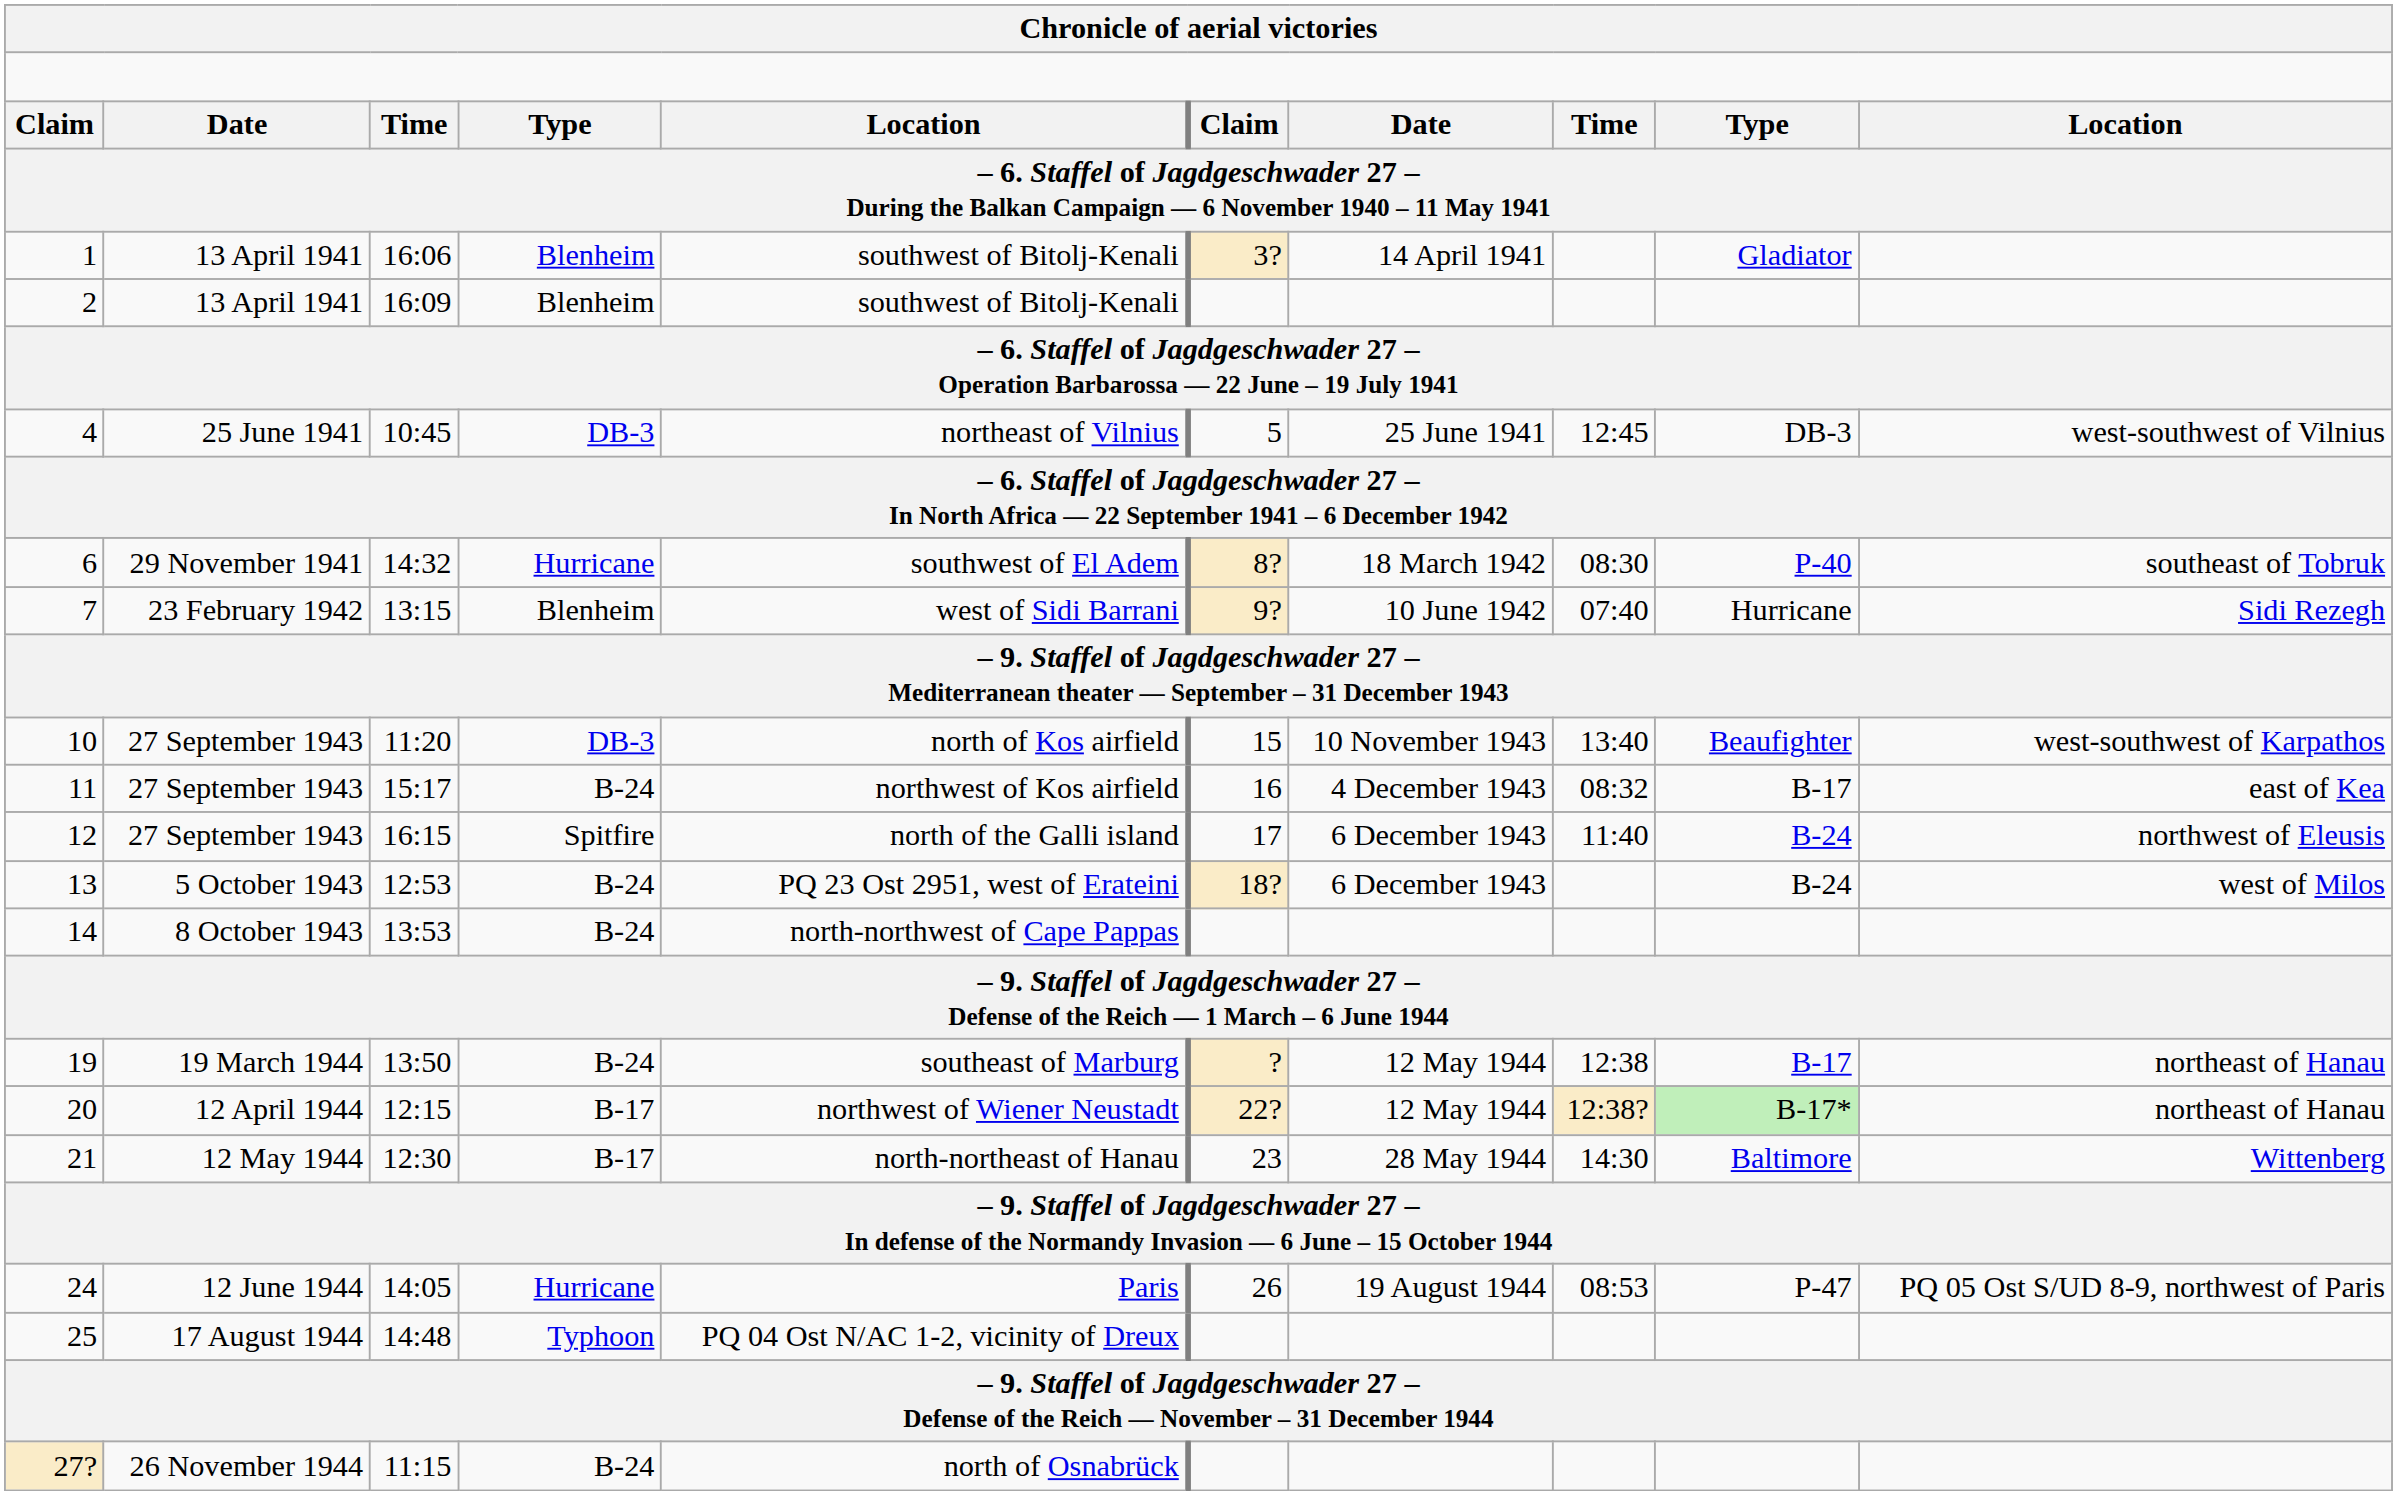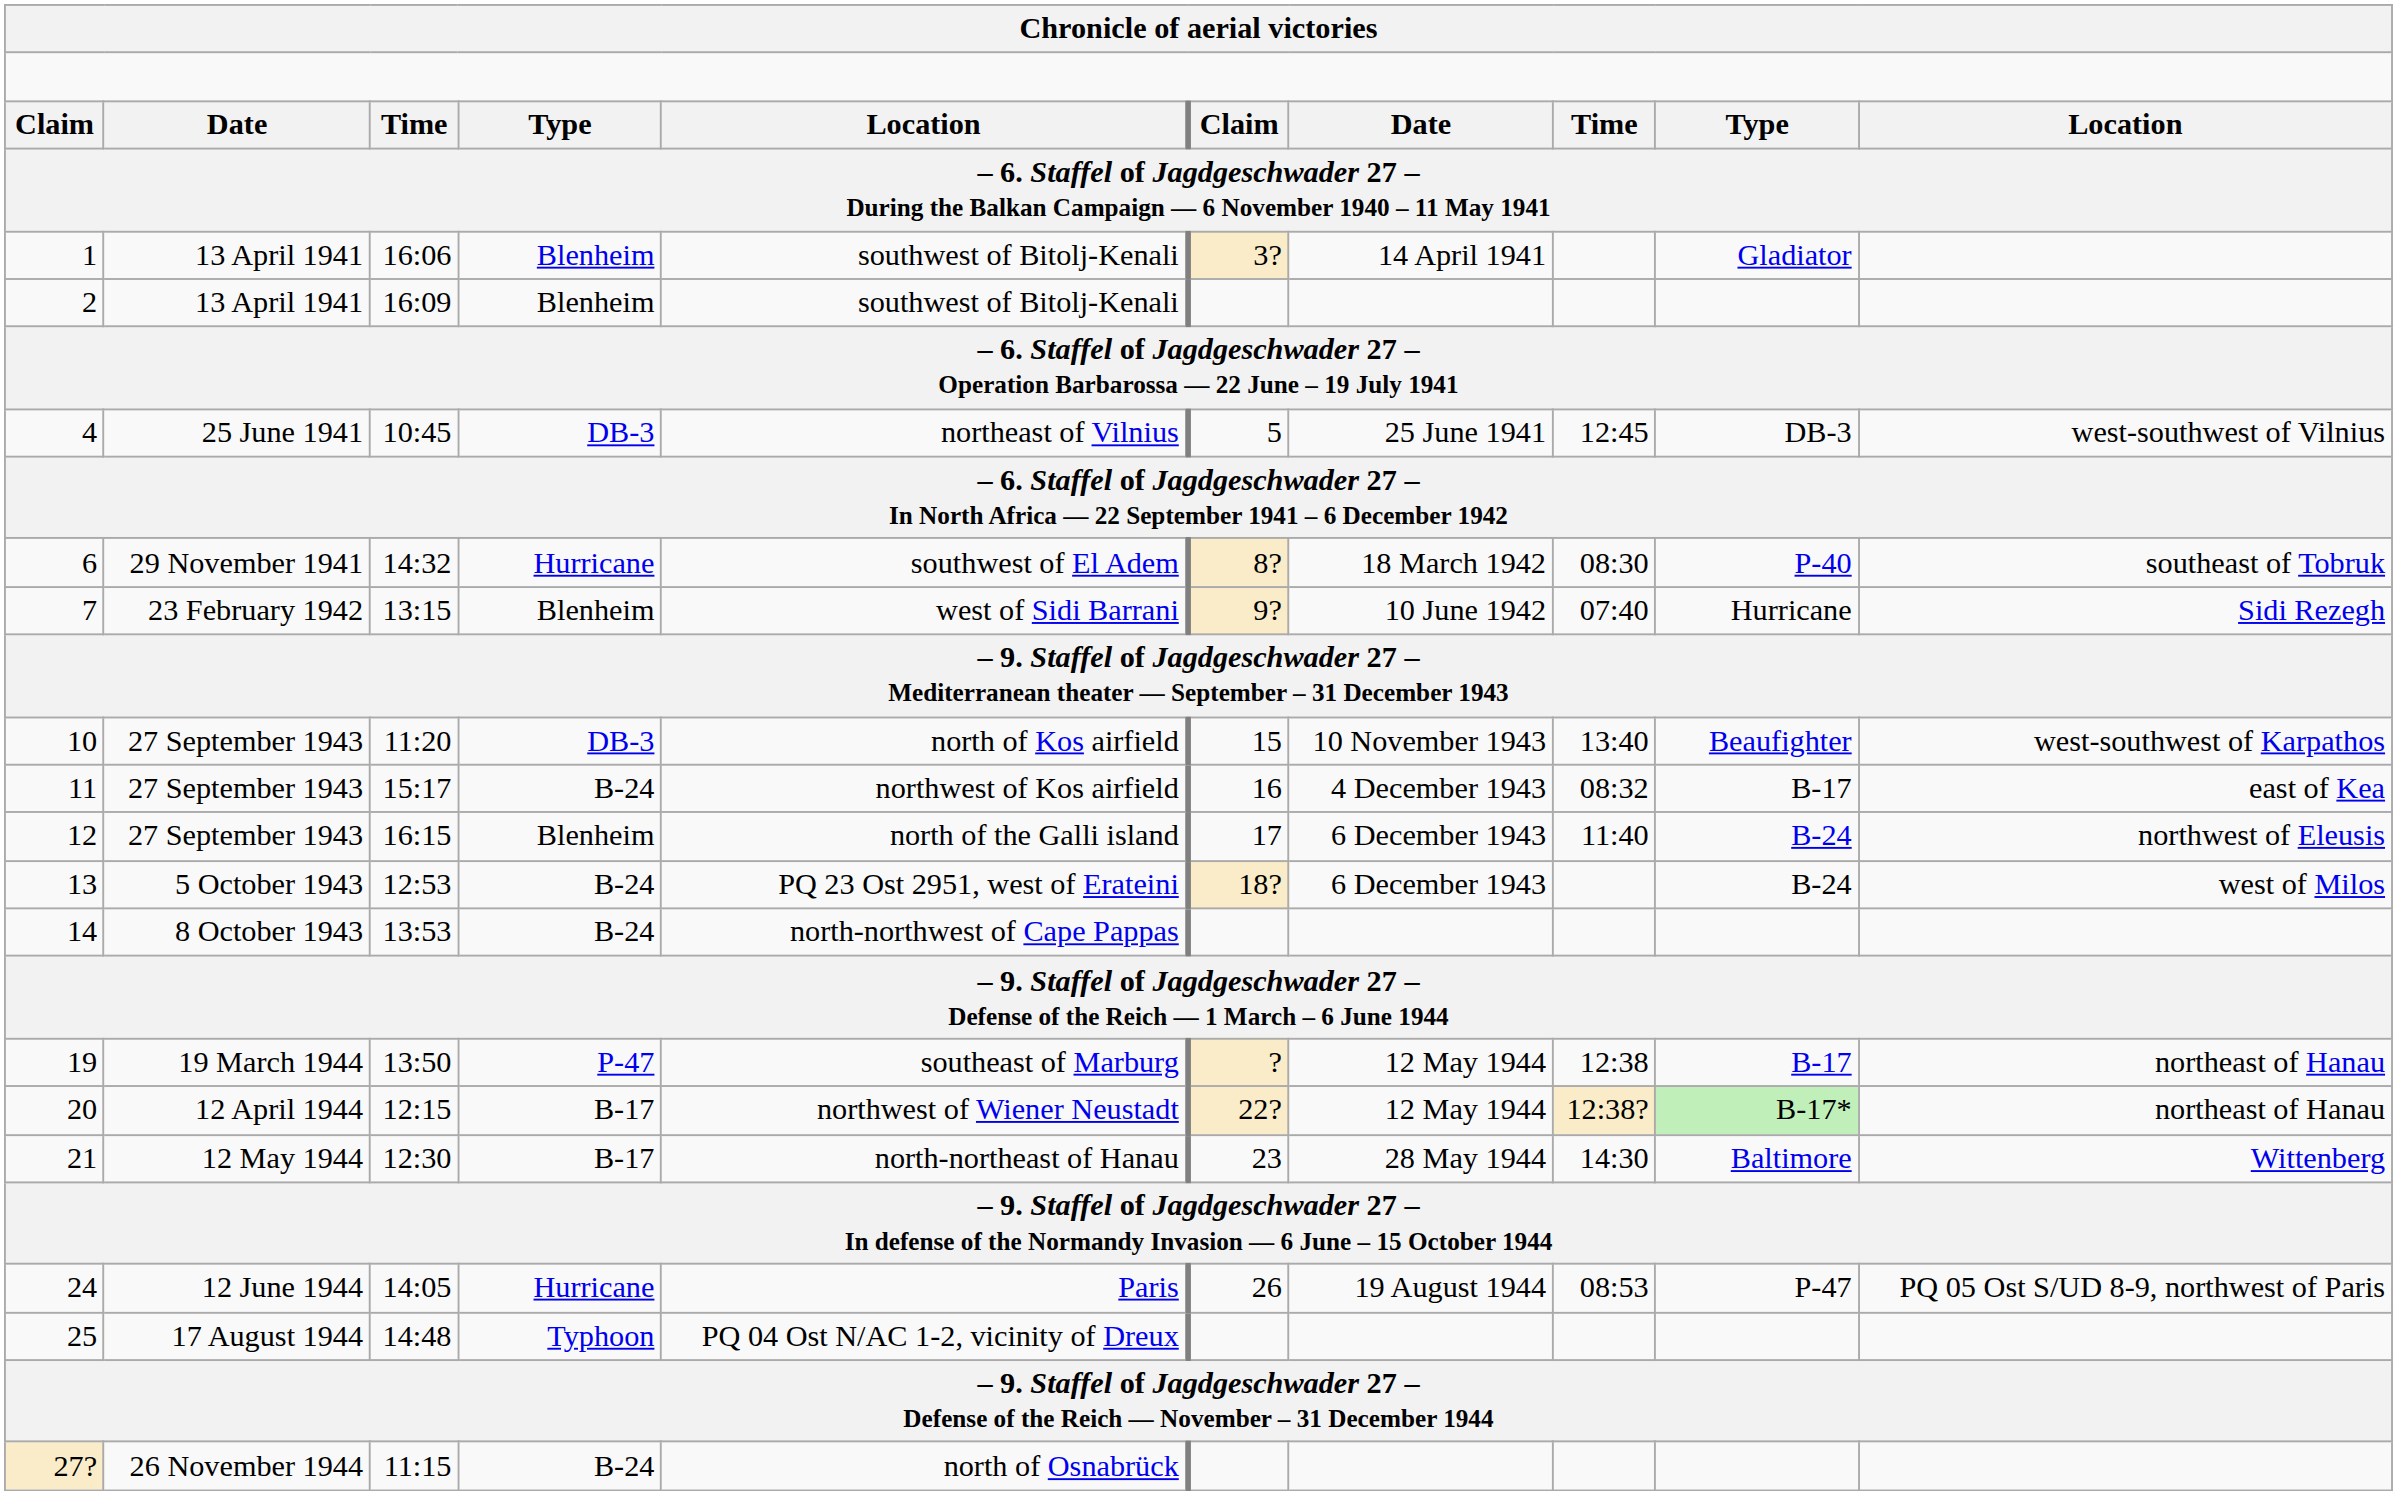(609, 835) Spitfire -> (596, 835) Blenheim
(624, 1061) B-24 -> (626, 1061) P-47
